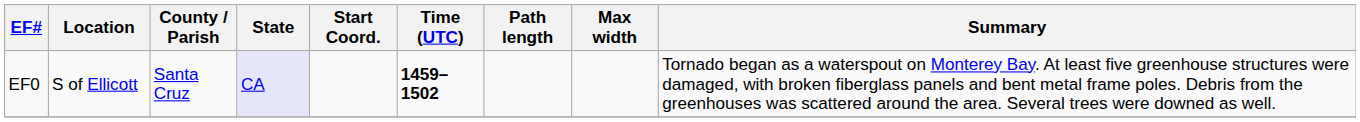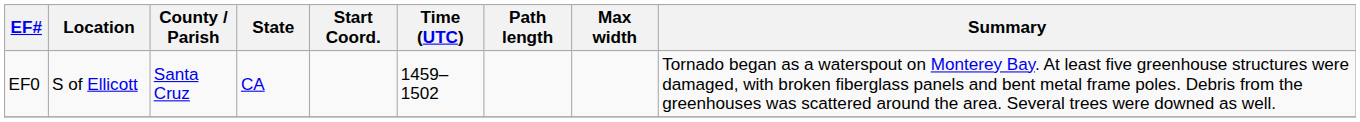(253, 83) lavender background -> (253, 83) no background
(425, 83) bold -> (425, 83) normal
